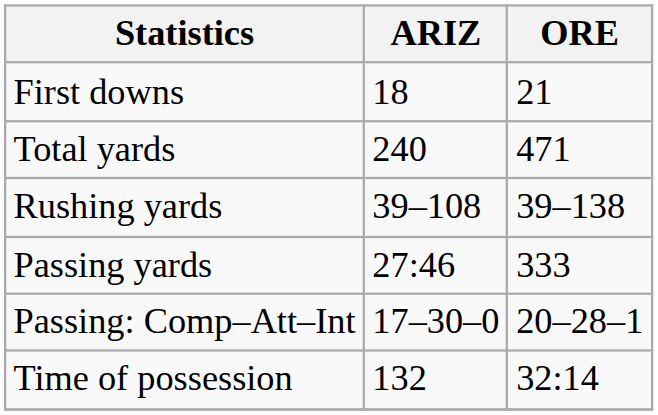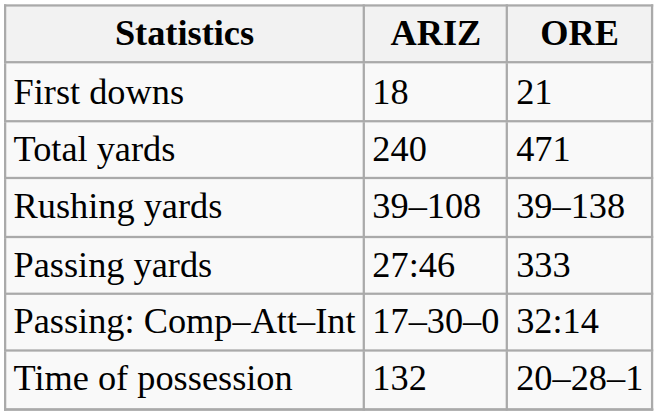(580, 321) 20–28–1 -> (558, 321) 32:14
(558, 379) 32:14 -> (580, 379) 20–28–1
